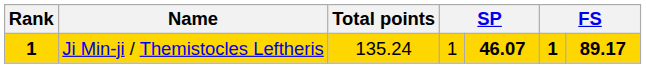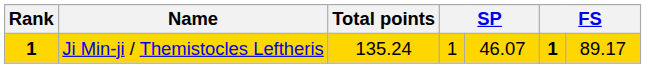(502, 48) bold -> (502, 48) normal
(603, 48) bold -> (603, 48) normal
